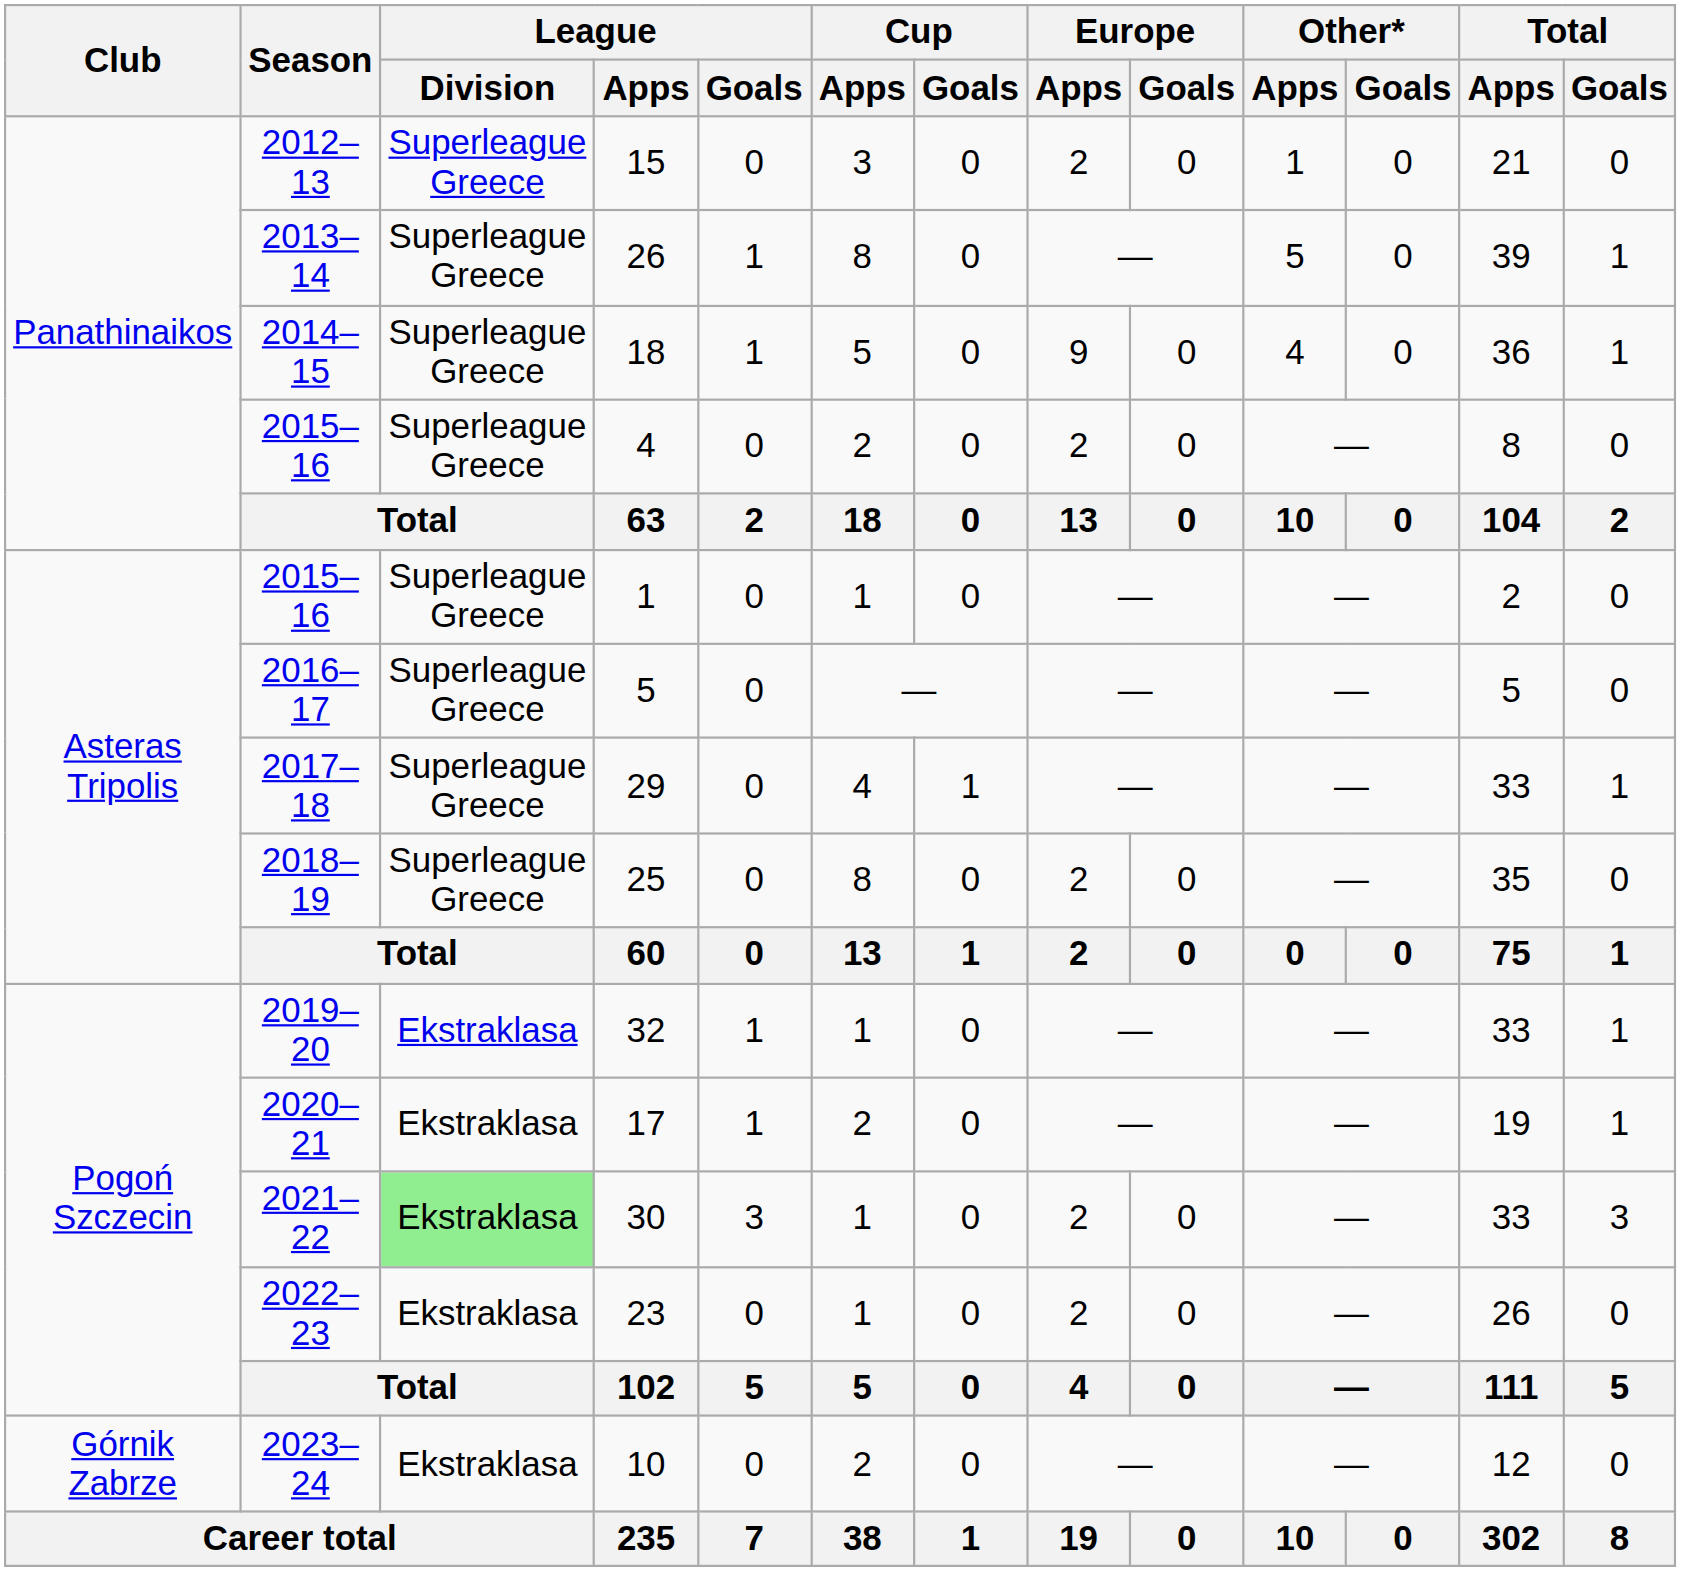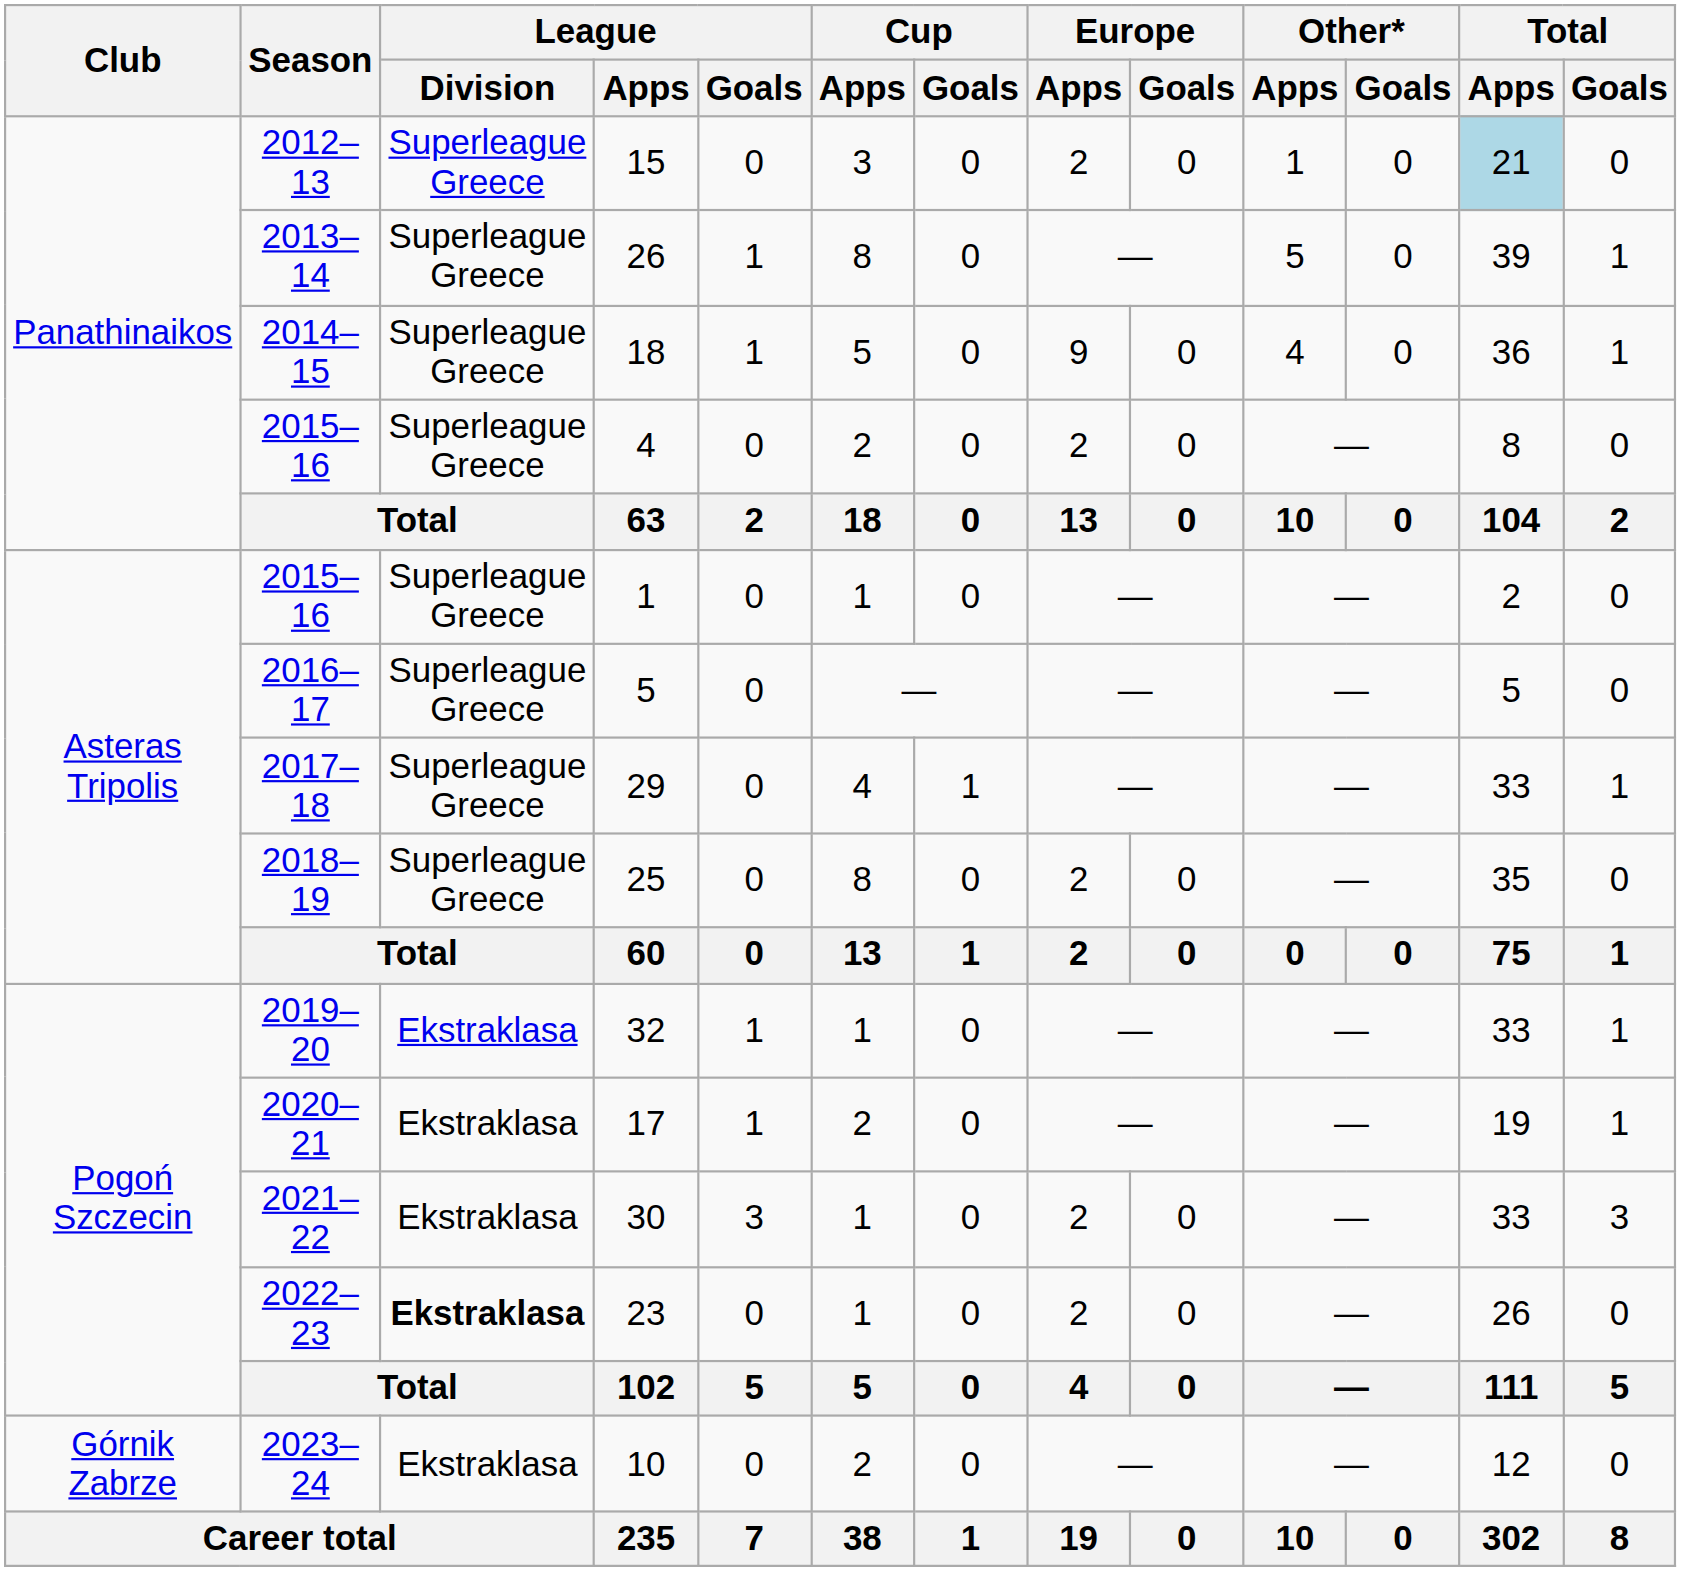(1511, 162) no background -> (1511, 162) lightblue background
(487, 1218) lightgreen background -> (487, 1218) no background
(487, 1313) normal -> (487, 1313) bold
